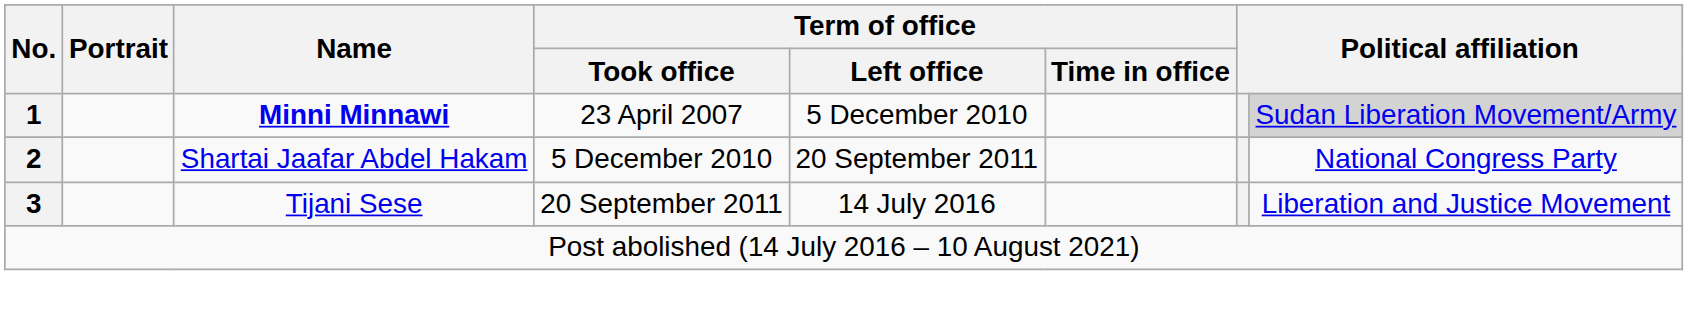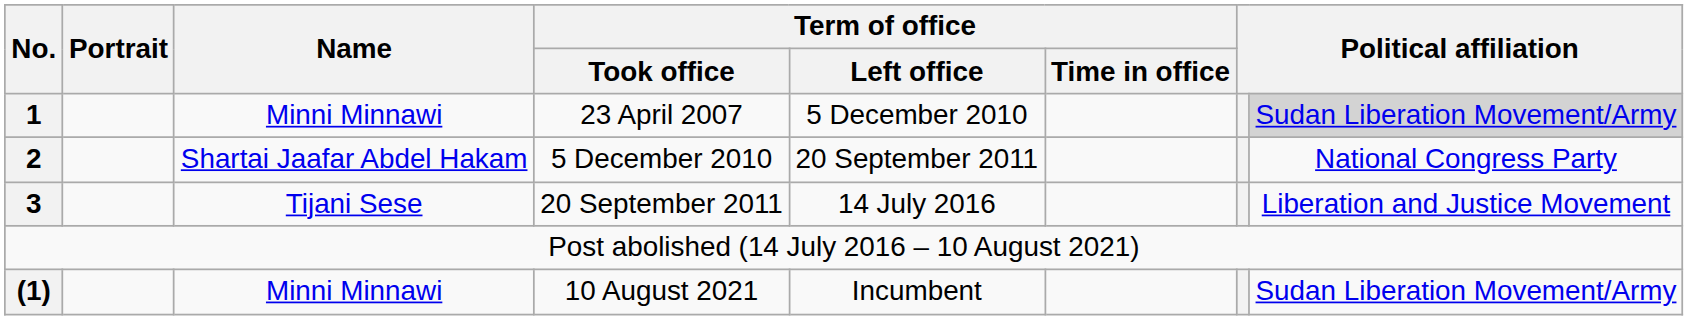(354, 114) bold -> (354, 114) normal
+ row: (662, 291)
